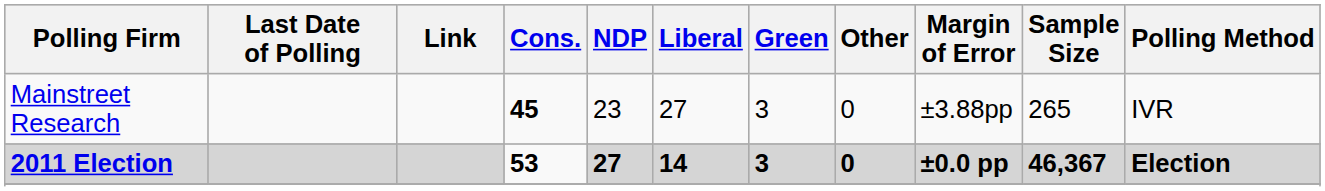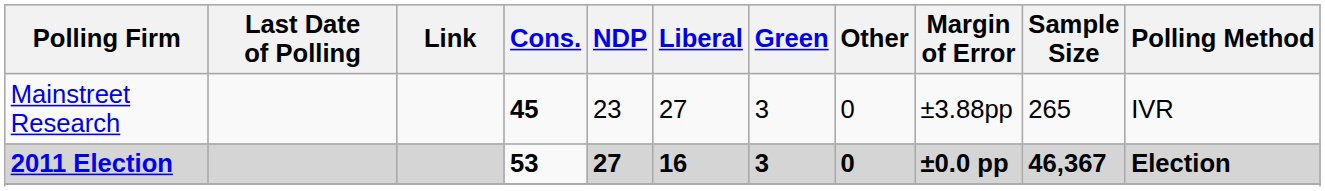(673, 163) 14 -> (673, 163) 16
